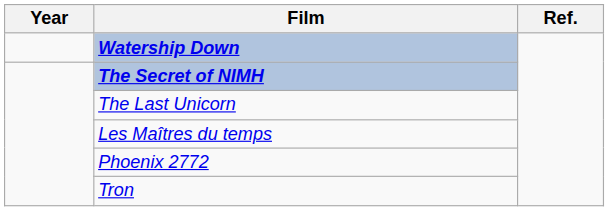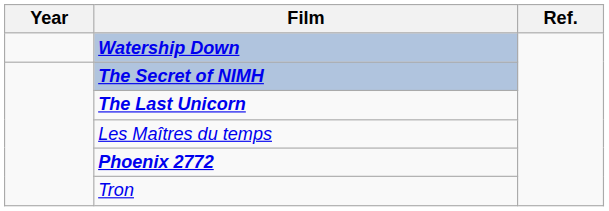(167, 104) normal -> (172, 104) bold
(153, 162) normal -> (156, 162) bold
